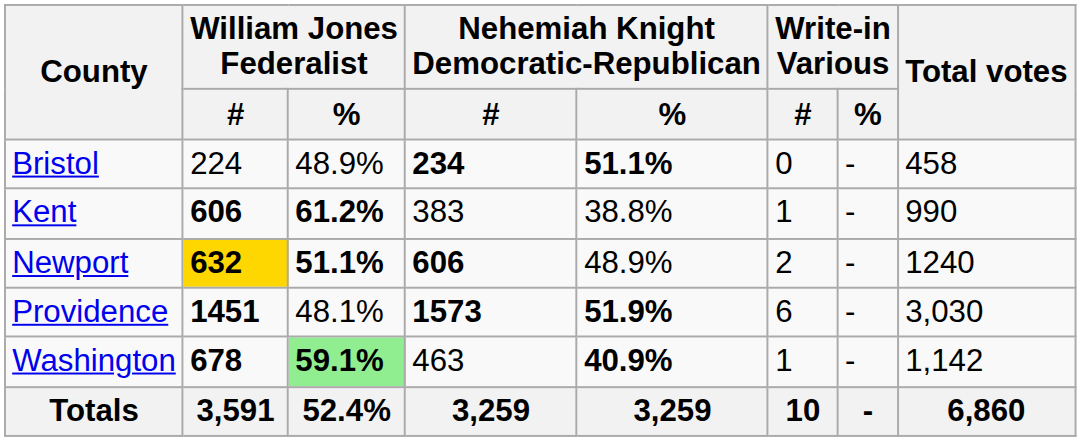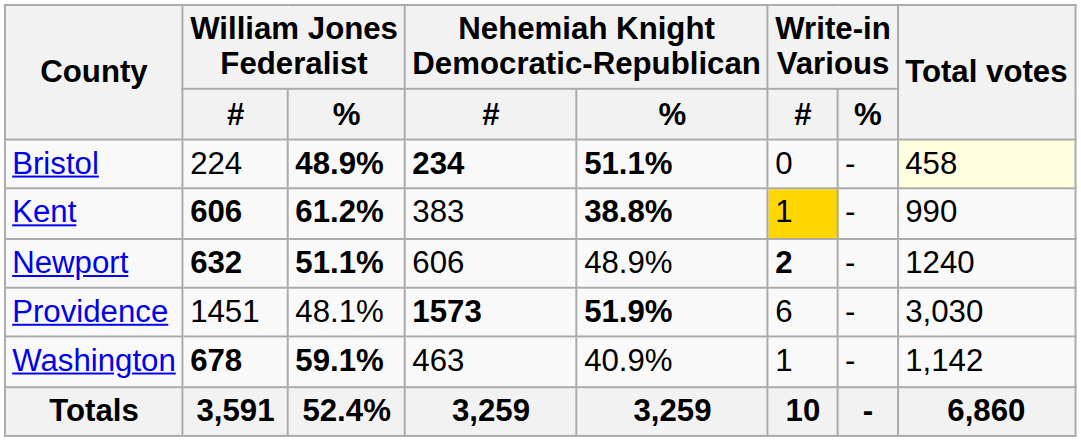(340, 163) normal -> (340, 163) bold
(931, 163) no background -> (931, 163) lightyellow background
(628, 212) normal -> (628, 212) bold
(784, 212) no background -> (784, 212) gold background
(216, 262) gold background -> (216, 262) no background
(438, 262) bold -> (438, 262) normal
(784, 262) normal -> (784, 262) bold
(225, 311) bold -> (225, 311) normal
(340, 361) lightgreen background -> (340, 361) no background
(628, 361) bold -> (628, 361) normal
